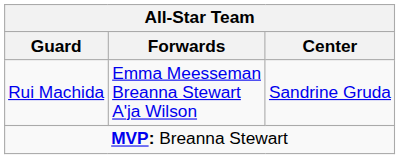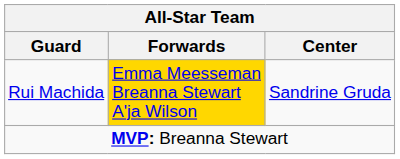(187, 92) no background -> (187, 92) gold background
